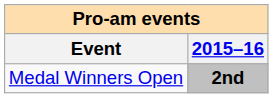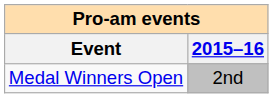(228, 78) bold -> (228, 78) normal
